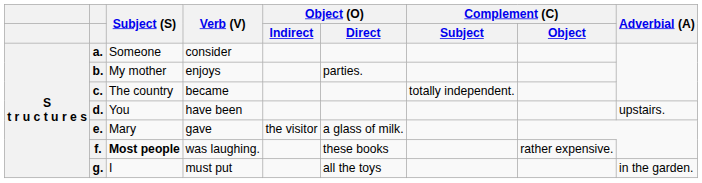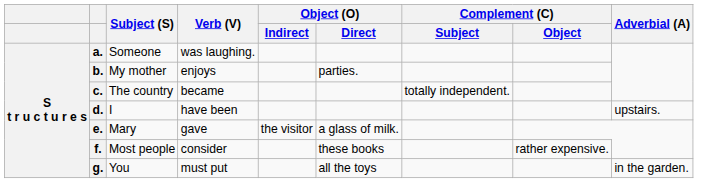(208, 52) consider -> (218, 52) was laughing.
(119, 110) You -> (111, 110) I
(144, 149) bold -> (142, 149) normal
(223, 149) was laughing. -> (204, 149) consider
(111, 168) I -> (119, 168) You
